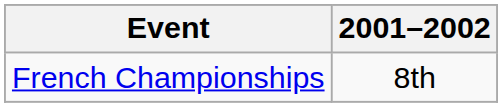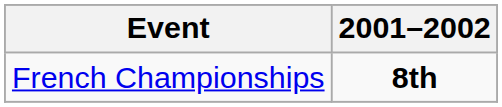(415, 76) normal -> (415, 76) bold
